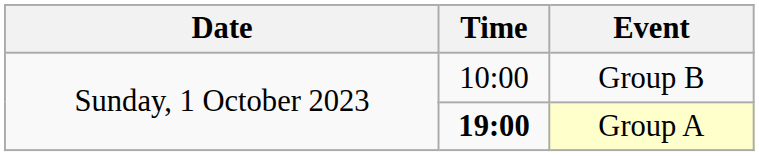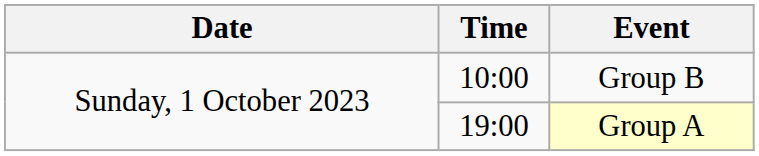(494, 125) bold -> (494, 125) normal
